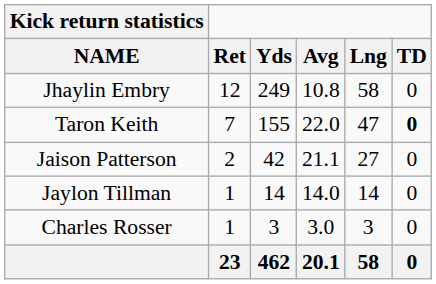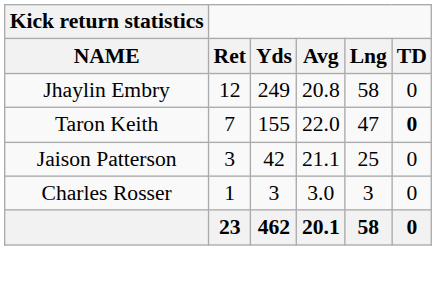(321, 90) 10.8 -> (321, 90) 20.8
(230, 158) 2 -> (230, 158) 3
(368, 158) 27 -> (368, 158) 25
- row: (107, 192)
